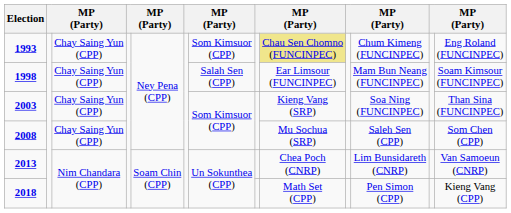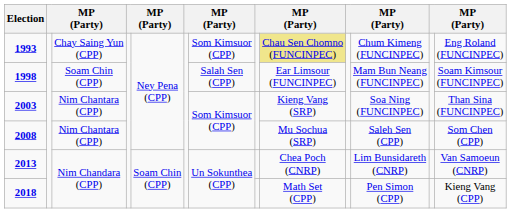(89, 77) Chay Saing Yun (CPP) -> (89, 77) Soam Chin (CPP)
(89, 106) Chay Saing Yun (CPP) -> (89, 106) Nim Chantara (CPP)
(89, 135) Chay Saing Yun (CPP) -> (89, 135) Nim Chantara (CPP)
